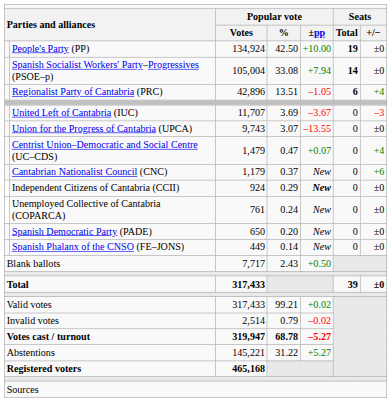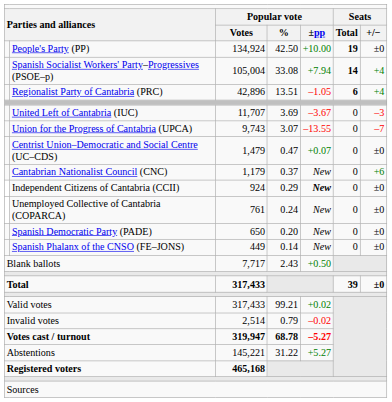(379, 70) ±0 -> (379, 70) +4
(379, 129) ±0 -> (379, 129) –7
(379, 150) +4 -> (379, 150) ±0
